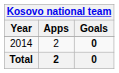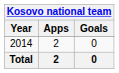(94, 44) bold -> (94, 44) normal
